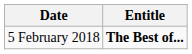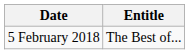(145, 37) bold -> (144, 37) normal
